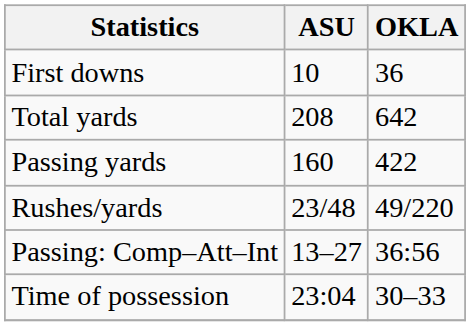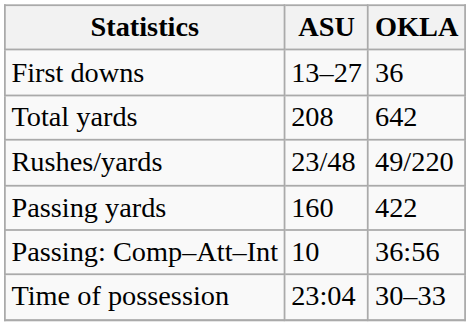(305, 72) 10 -> (327, 72) 13–27
rows swapped: (87, 206) <-> (89, 162)
(327, 251) 13–27 -> (305, 251) 10
